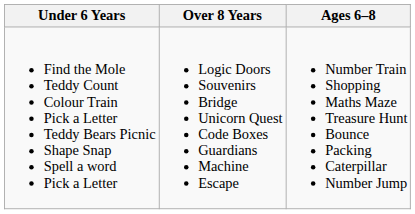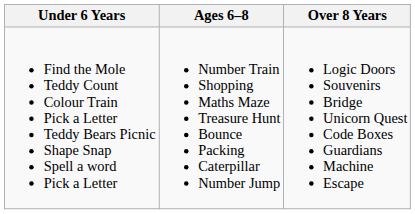columns swapped: (348, 15) <-> (222, 15)
